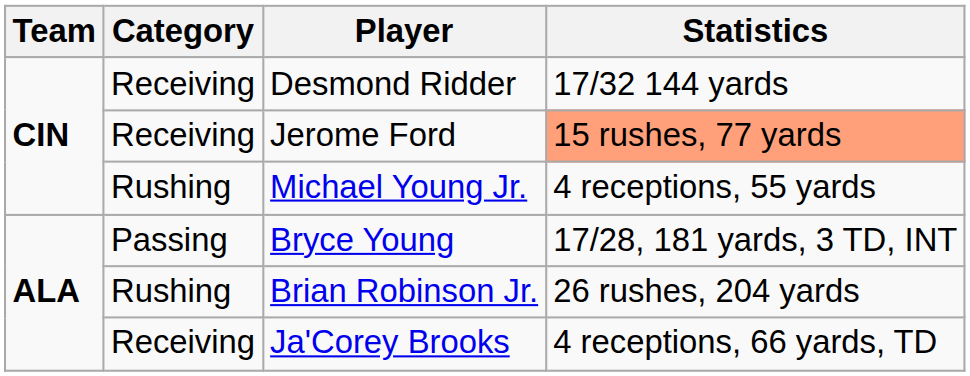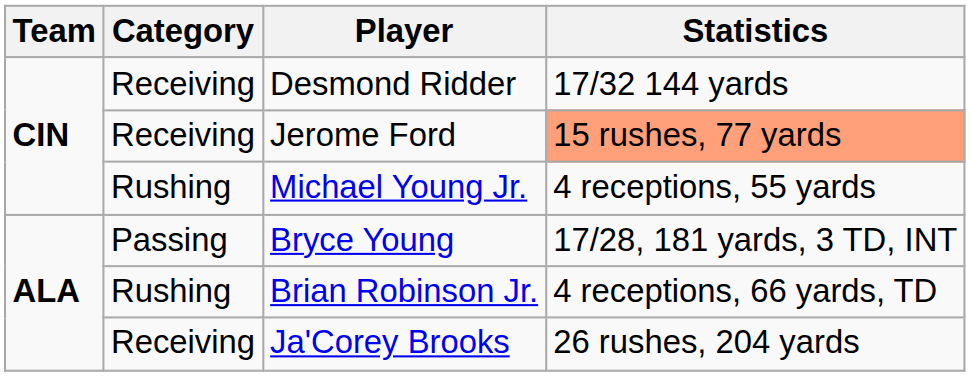(706, 291) 26 rushes, 204 yards -> (745, 291) 4 receptions, 66 yards, TD
(745, 343) 4 receptions, 66 yards, TD -> (706, 343) 26 rushes, 204 yards
